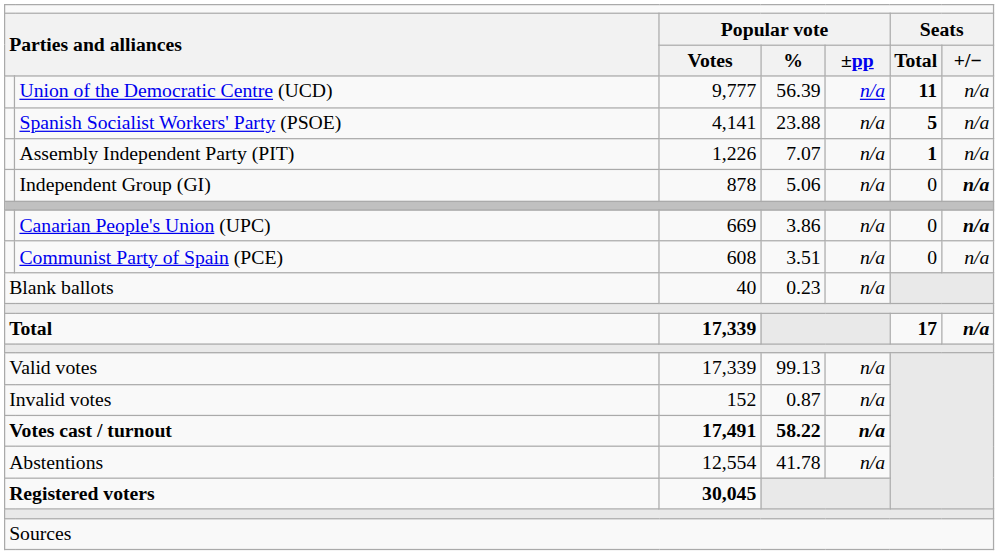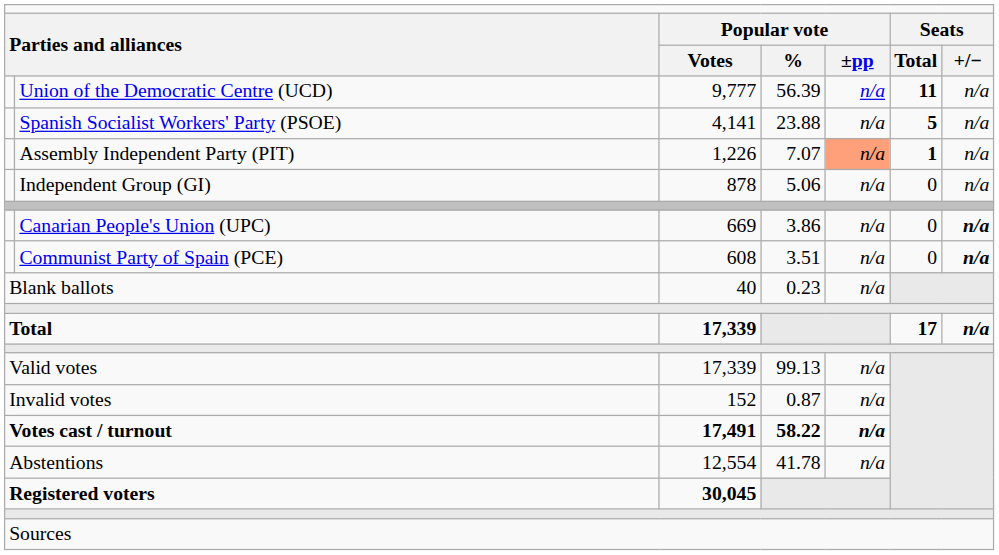(872, 154) no background -> (872, 154) lightsalmon background
(976, 185) bold -> (977, 185) normal
(977, 256) normal -> (976, 256) bold
